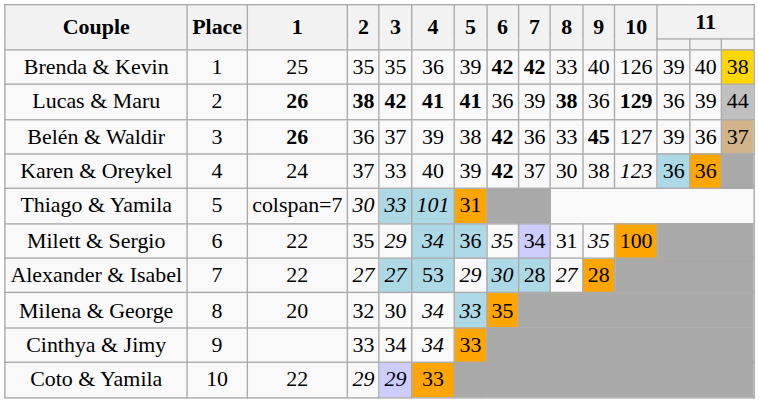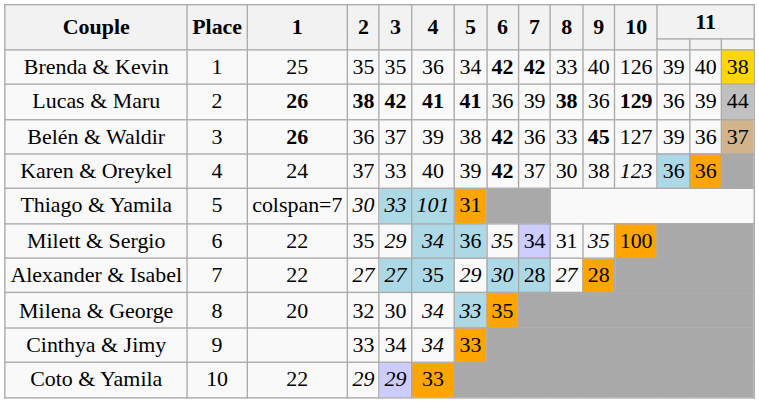(471, 66) 39 -> (471, 66) 34
(433, 275) 53 -> (433, 275) 35
